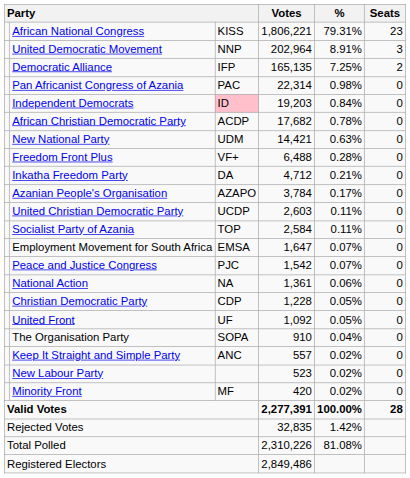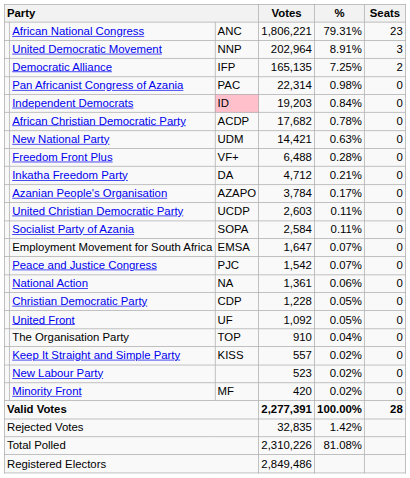(231, 31) KISS -> (230, 31) ANC
(229, 229) TOP -> (233, 229) SOPA
(233, 337) SOPA -> (229, 337) TOP
(230, 355) ANC -> (231, 355) KISS
